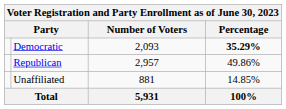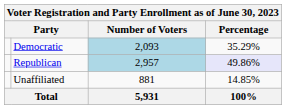(147, 46) no background -> (147, 46) lightblue background
(243, 46) bold -> (243, 46) normal
(147, 63) no background -> (147, 63) lightblue background
(243, 63) no background -> (243, 63) lavender background
